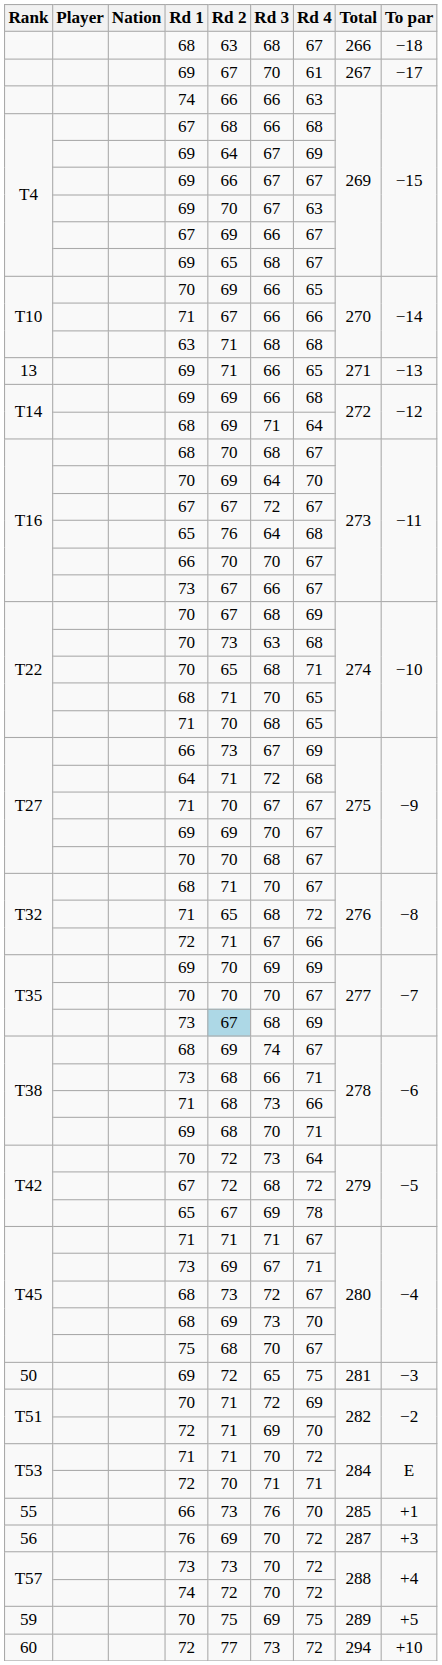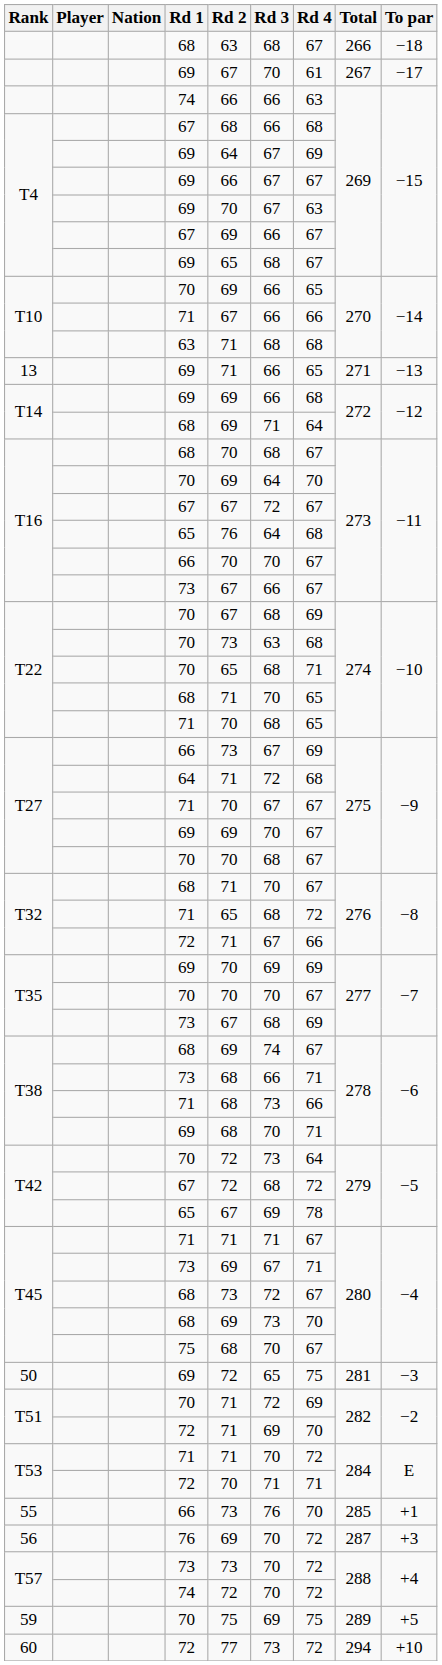(229, 1022) lightblue background -> (229, 1022) no background
